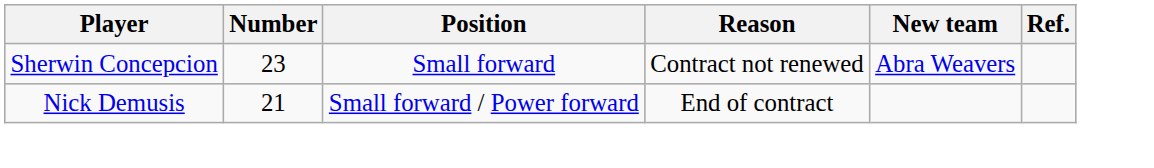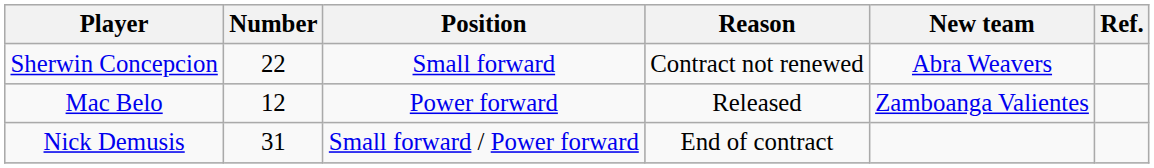(273, 63) 23 -> (273, 63) 22
+ row: (114, 102)
(273, 102) 21 -> (273, 142) 31
